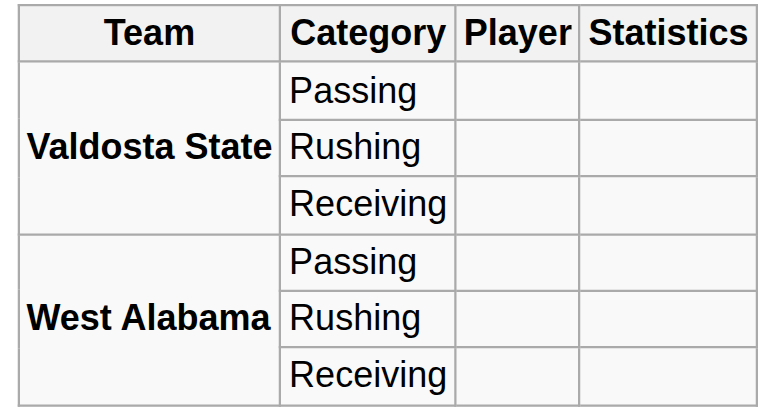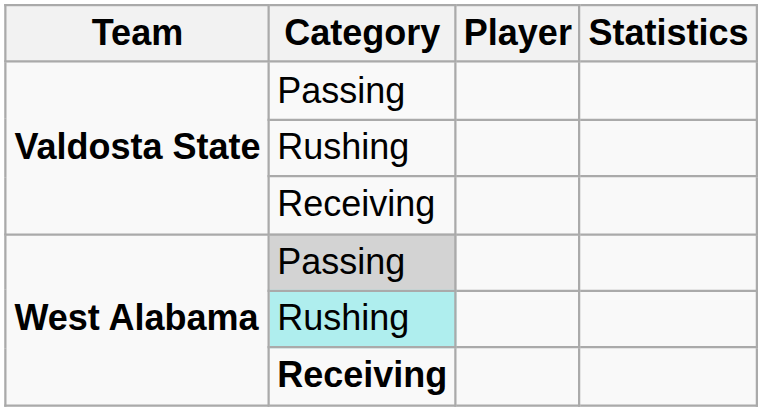(353, 261) no background -> (341, 261) lightgrey background
(355, 318) no background -> (343, 318) paleturquoise background
(368, 375) normal -> (362, 375) bold
